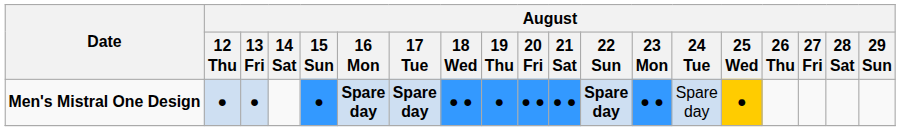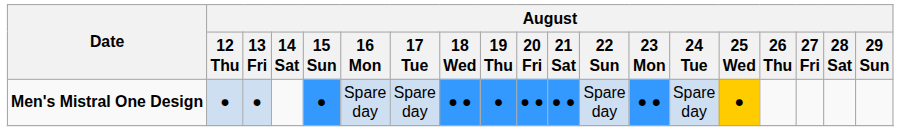(363, 102) bold -> (365, 102) normal
(415, 102) bold -> (415, 102) normal
(606, 102) bold -> (605, 102) normal
